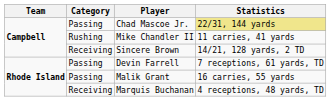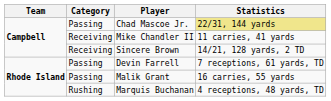(86, 37) Rushing -> (90, 37) Receiving
(90, 90) Receiving -> (86, 90) Rushing
